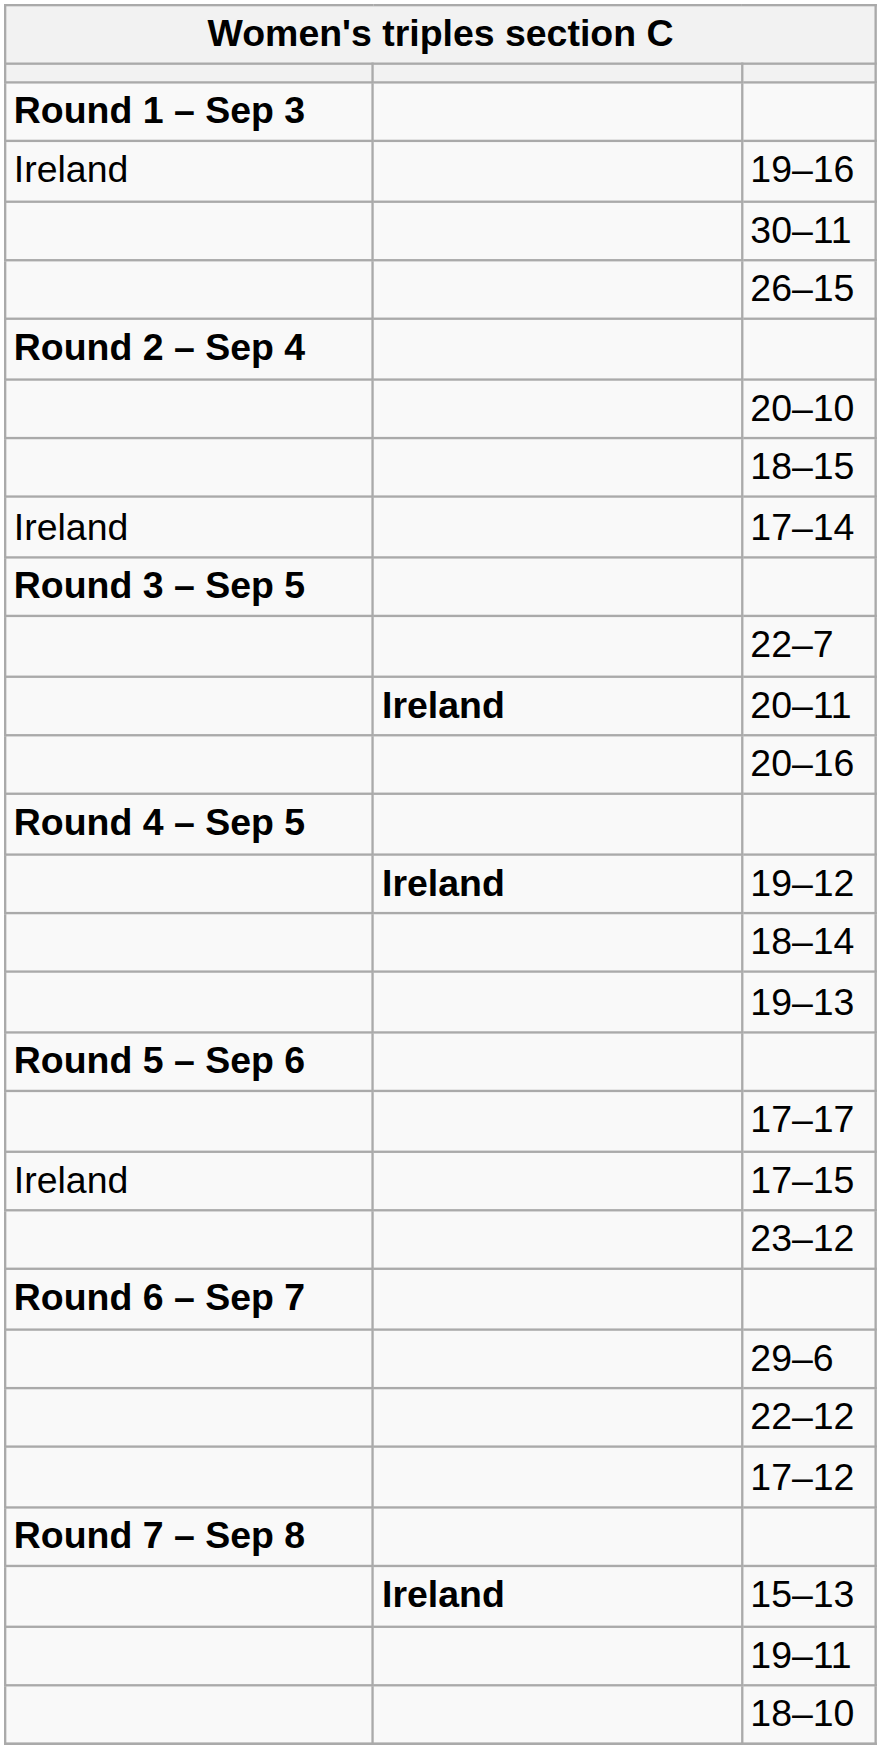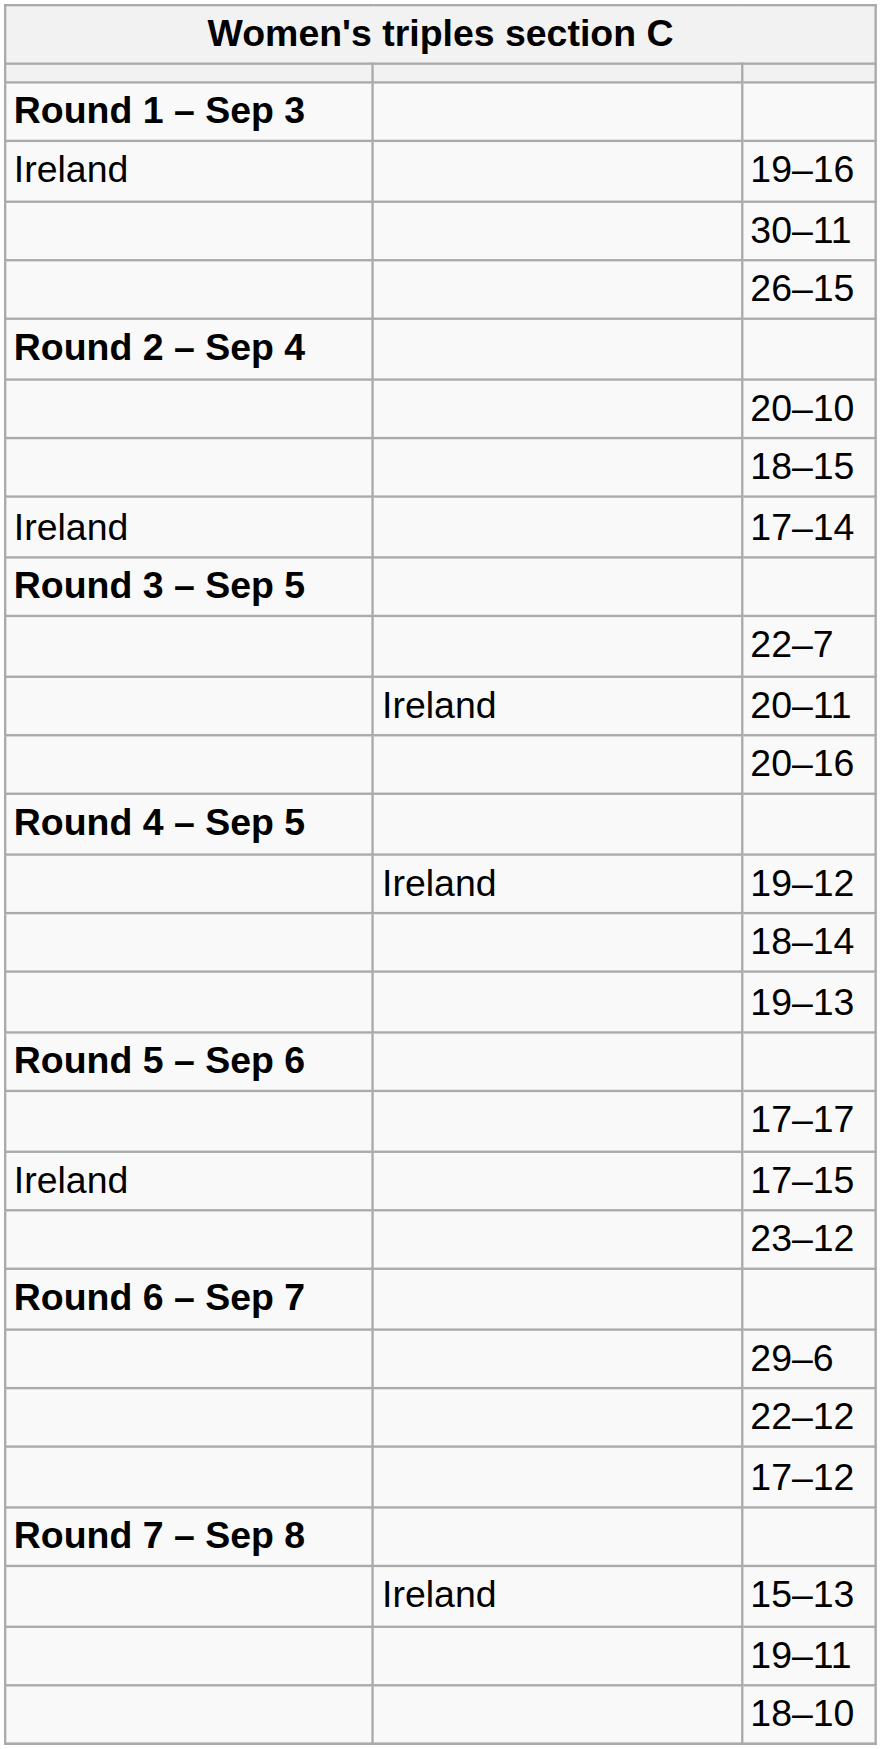(443, 704) bold -> (439, 704) normal
(443, 882) bold -> (439, 882) normal
(443, 1595) bold -> (439, 1595) normal
